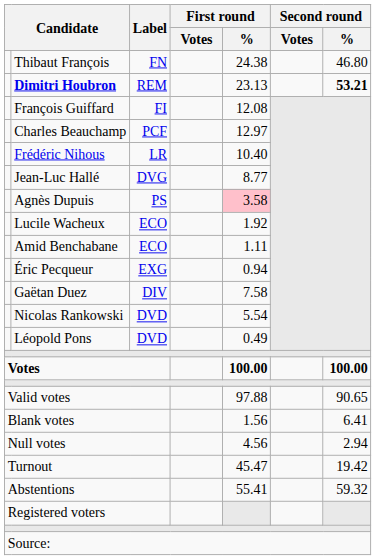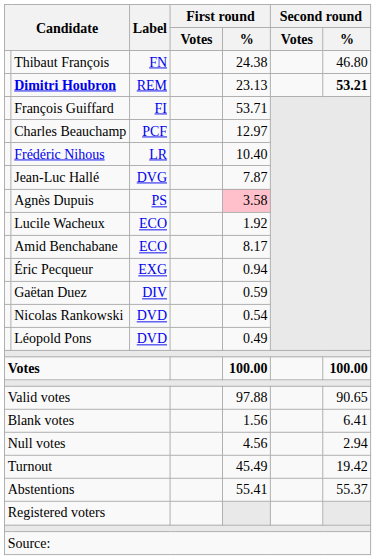(252, 108) 12.08 -> (252, 108) 53.71
(255, 177) 8.77 -> (255, 177) 7.87
(255, 246) 1.11 -> (255, 246) 8.17
(255, 292) 7.58 -> (255, 292) 0.59
(255, 315) 5.54 -> (255, 315) 0.54
(252, 467) 45.47 -> (252, 467) 45.49
(352, 490) 59.32 -> (352, 490) 55.37
